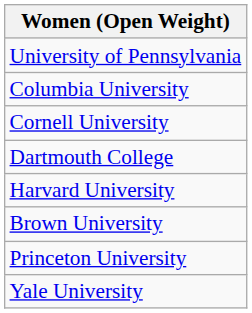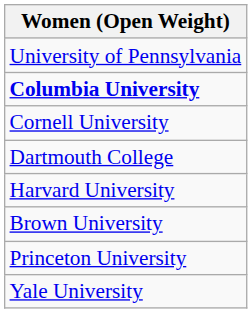(99, 88) normal -> (104, 88) bold
